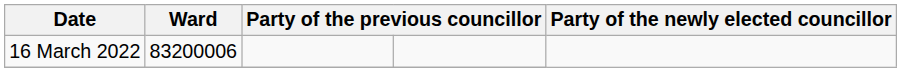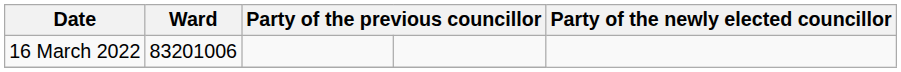(193, 51) 83200006 -> (193, 51) 83201006
